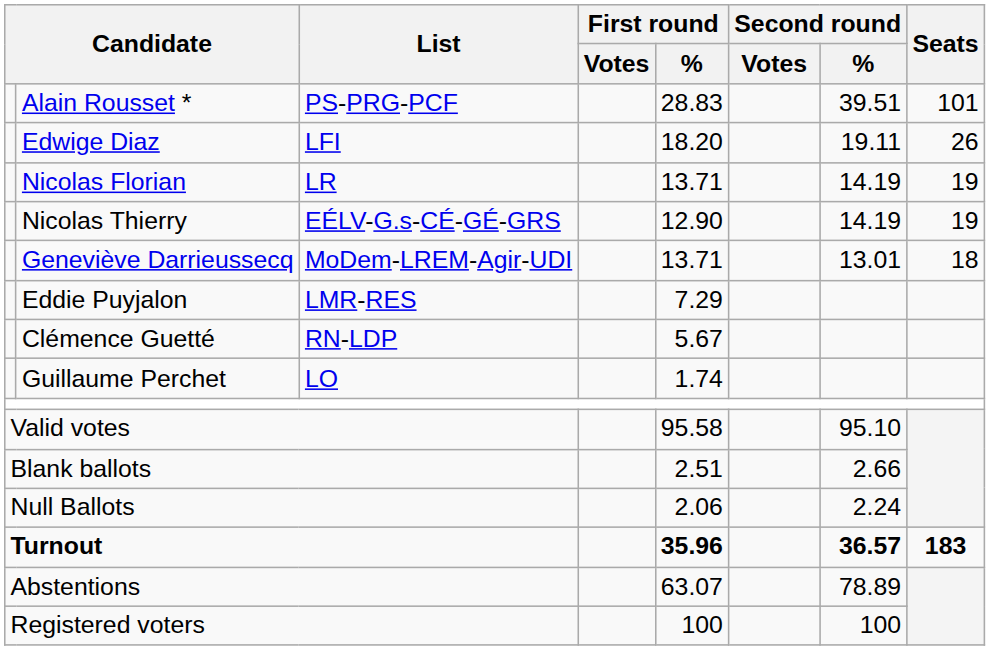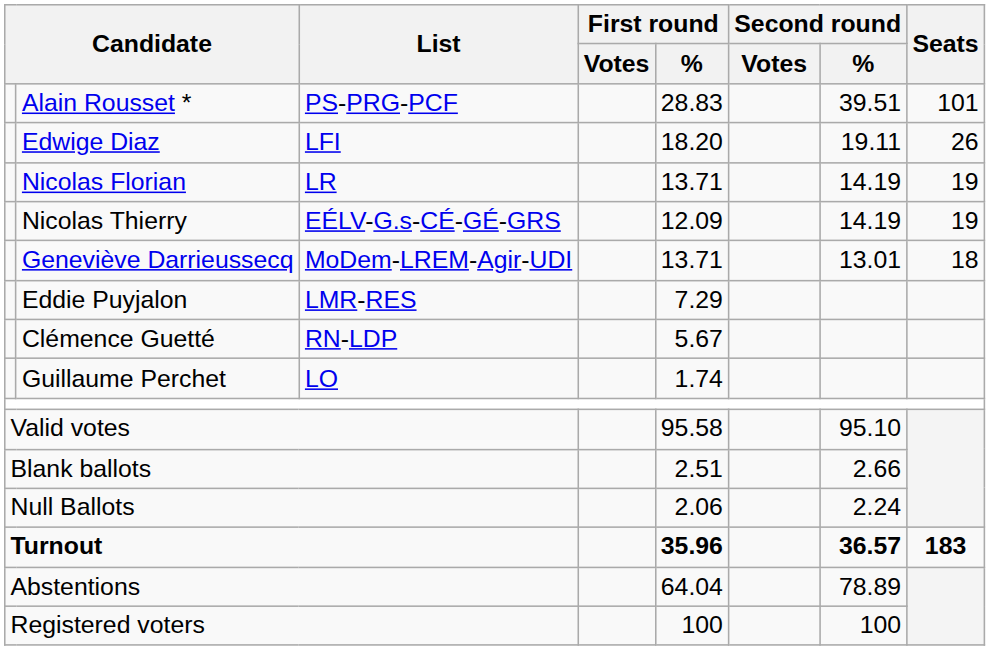(692, 220) 12.90 -> (692, 220) 12.09
(692, 586) 63.07 -> (692, 586) 64.04
